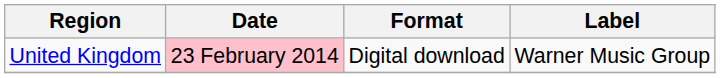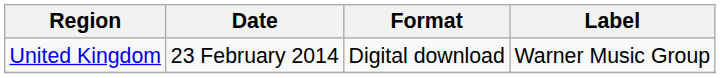(255, 55) pink background -> (255, 55) no background
